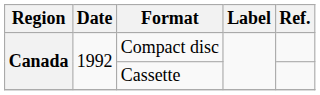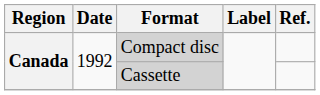(170, 47) no background -> (170, 47) lightgrey background
(151, 75) no background -> (151, 75) lightgrey background
